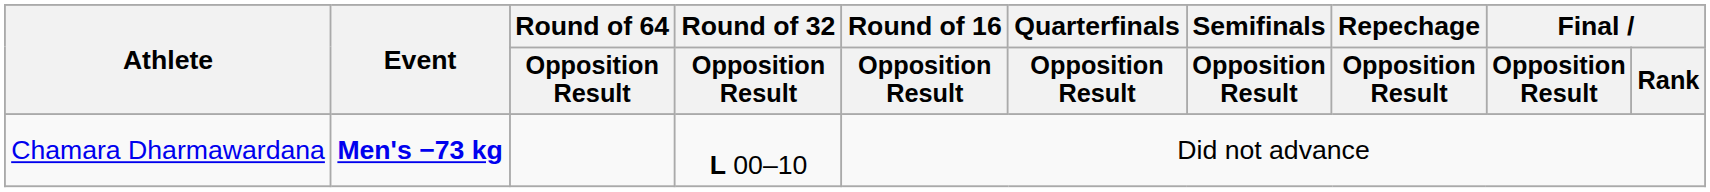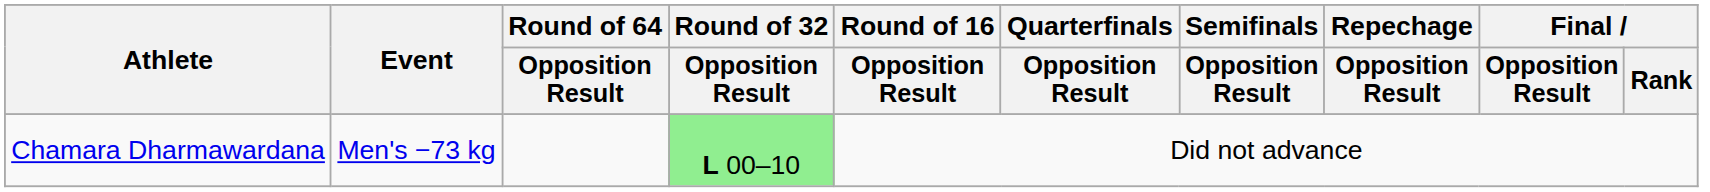(420, 151) bold -> (417, 151) normal
(758, 166) no background -> (751, 166) lightgreen background
